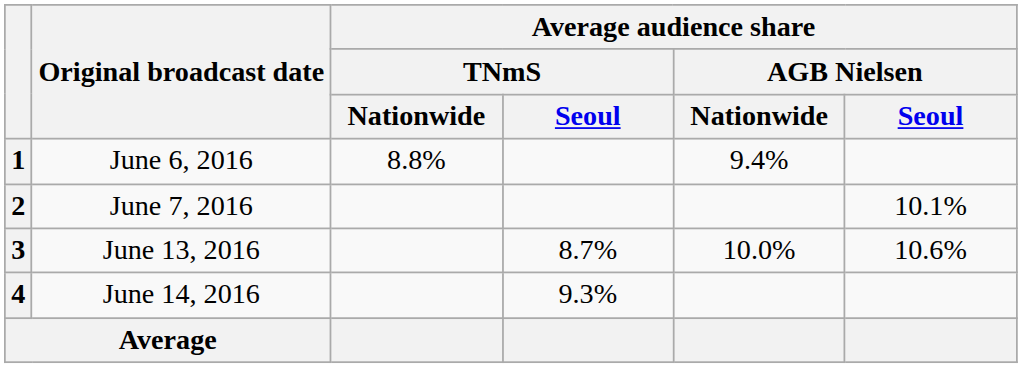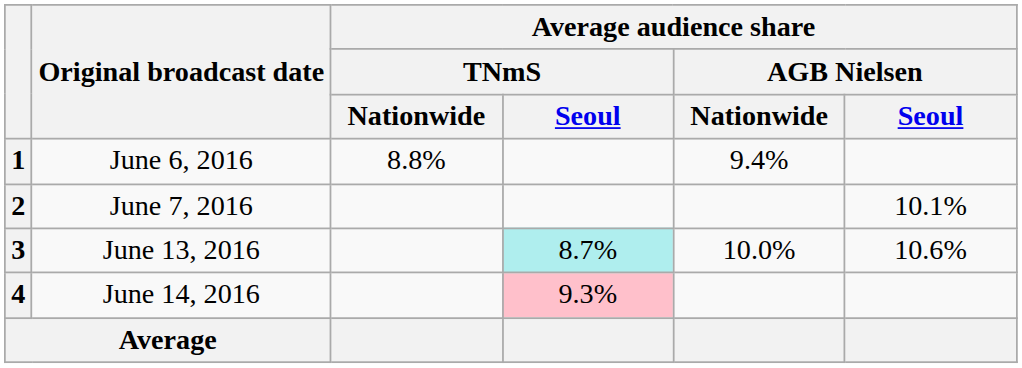(588, 250) no background -> (588, 250) paleturquoise background
(588, 294) no background -> (588, 294) pink background
